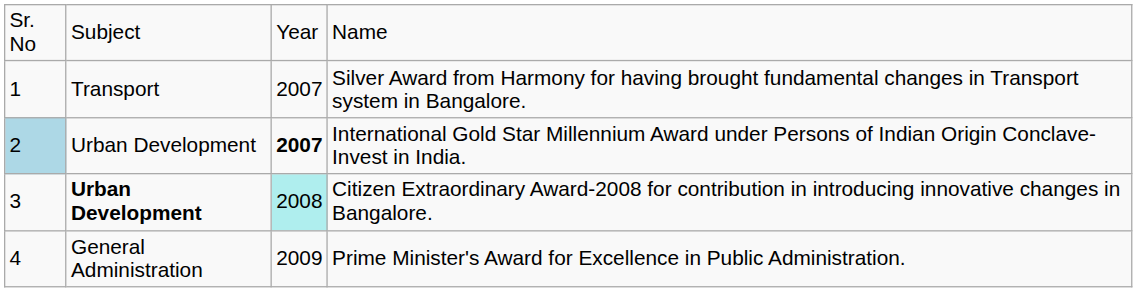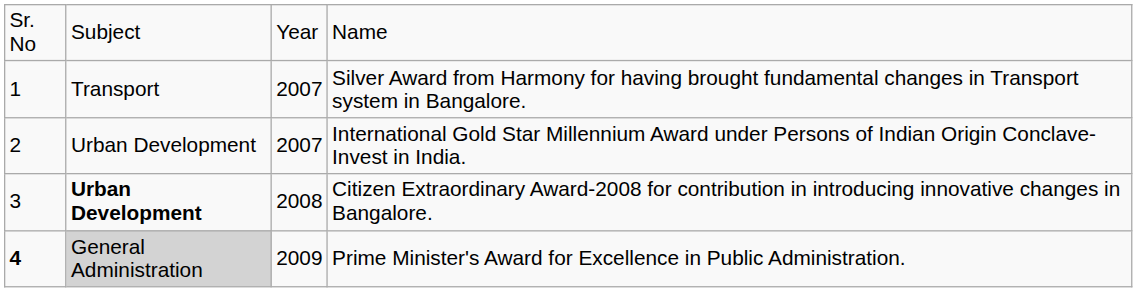(15, 145) lightblue background -> (15, 145) no background
(299, 145) bold -> (299, 145) normal
(299, 201) paleturquoise background -> (299, 201) no background
(15, 258) normal -> (15, 258) bold
(137, 258) no background -> (137, 258) lightgrey background
